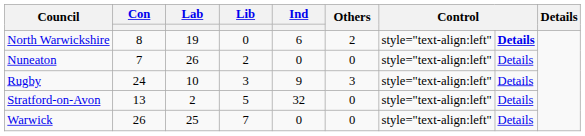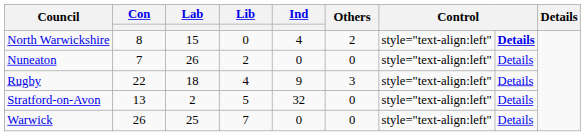(192, 40) 19 -> (192, 40) 15
(299, 40) 6 -> (299, 40) 4
(139, 80) 24 -> (139, 80) 22
(192, 80) 10 -> (192, 80) 18
(246, 80) 3 -> (246, 80) 4
